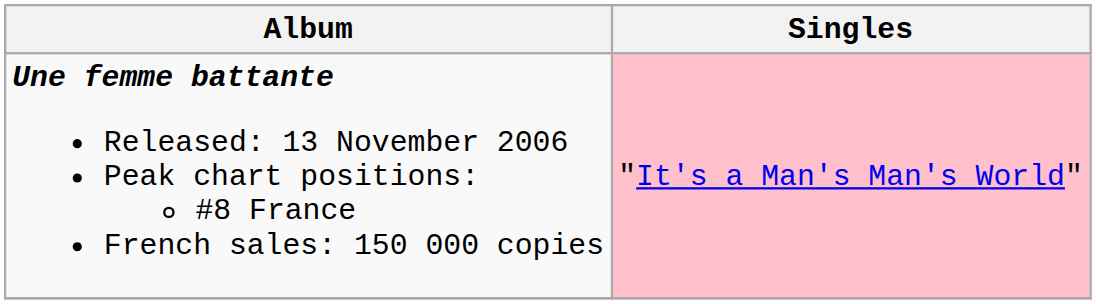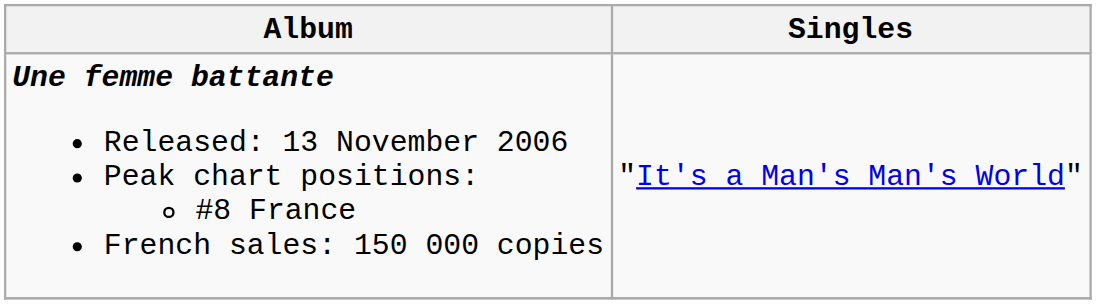(850, 176) pink background -> (850, 176) no background
